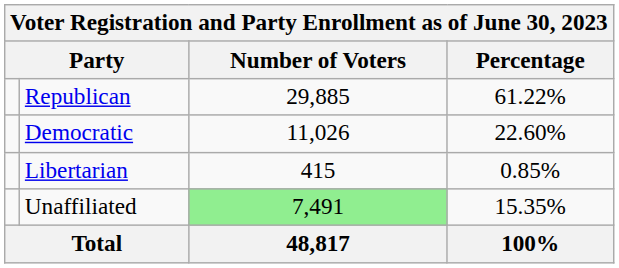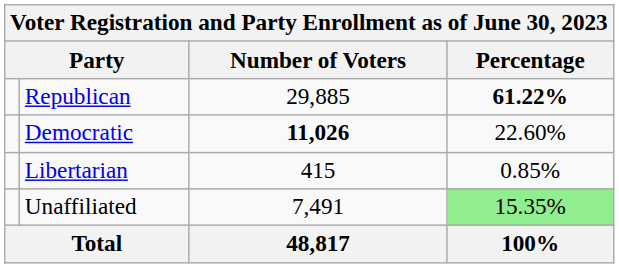(530, 96) normal -> (530, 96) bold
(318, 133) normal -> (318, 133) bold
(318, 206) lightgreen background -> (318, 206) no background
(530, 206) no background -> (530, 206) lightgreen background
